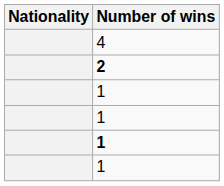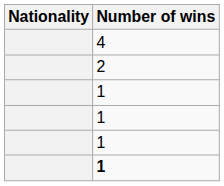(101, 67) bold -> (101, 67) normal
(101, 142) bold -> (101, 142) normal
(101, 167) normal -> (101, 167) bold
